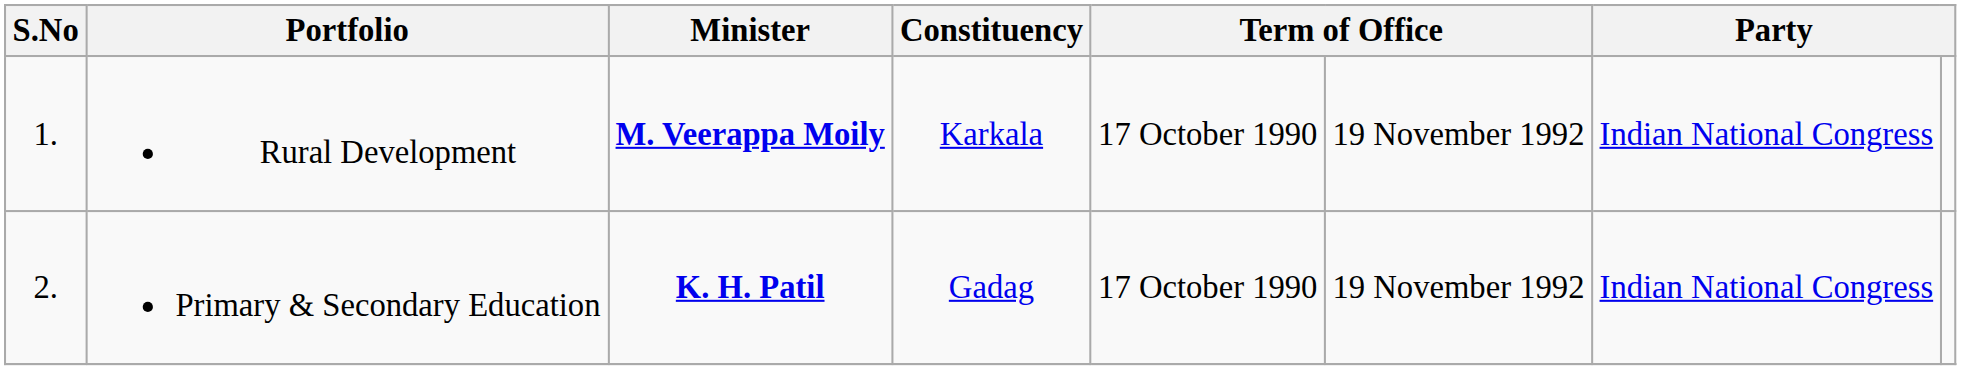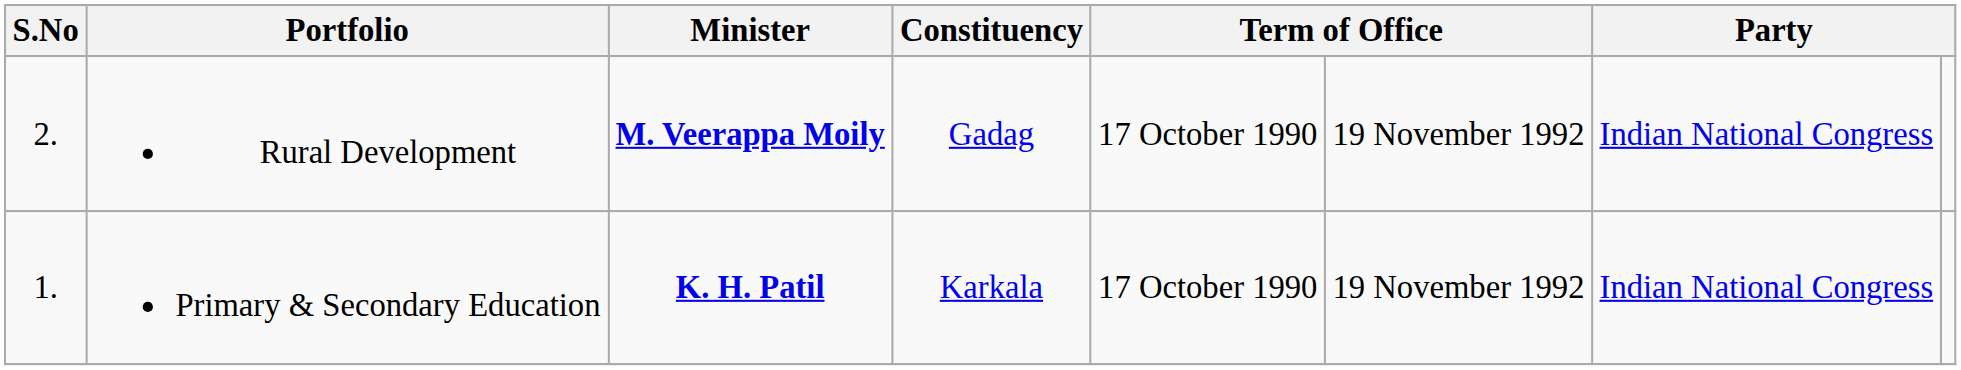(46, 133) 1. -> (46, 133) 2.
(991, 133) Karkala -> (991, 133) Gadag
(46, 286) 2. -> (46, 286) 1.
(991, 286) Gadag -> (991, 286) Karkala
